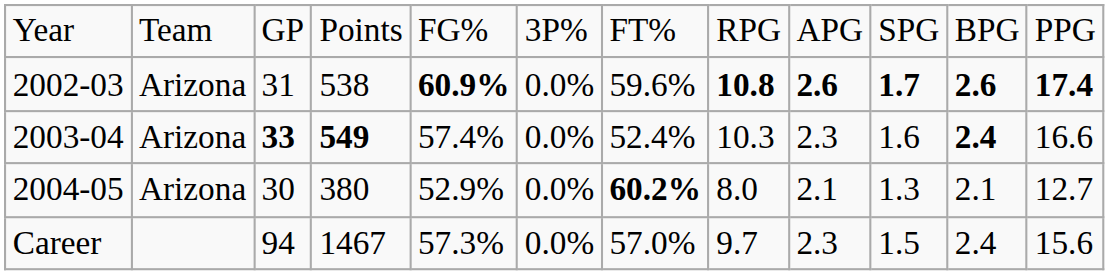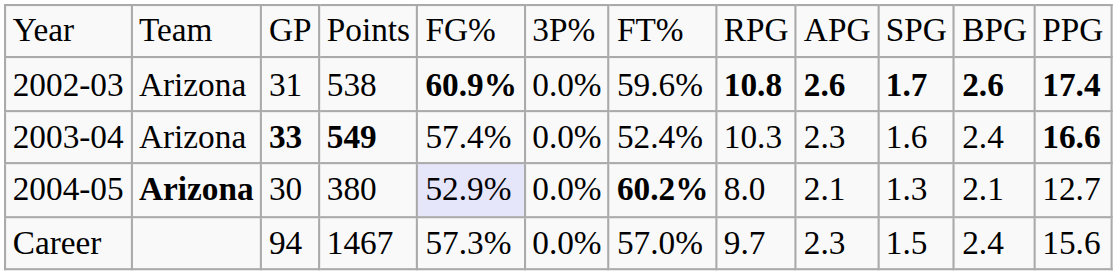(976, 136) bold -> (983, 136) normal
(1064, 136) normal -> (1071, 136) bold
(193, 189) normal -> (196, 189) bold
(461, 189) no background -> (468, 189) lavender background
